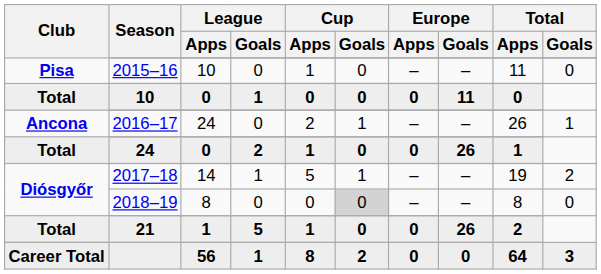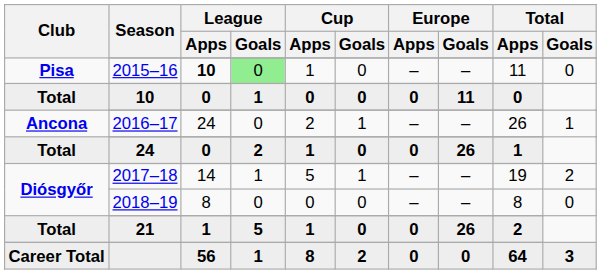(206, 71) normal -> (206, 71) bold
(258, 71) no background -> (258, 71) lightgreen background
(362, 203) lightgrey background -> (362, 203) no background
